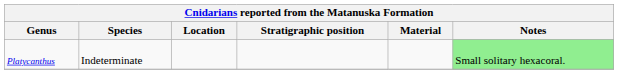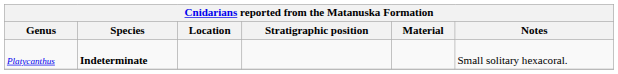(112, 60) normal -> (114, 60) bold
(510, 60) lightgreen background -> (513, 60) no background
